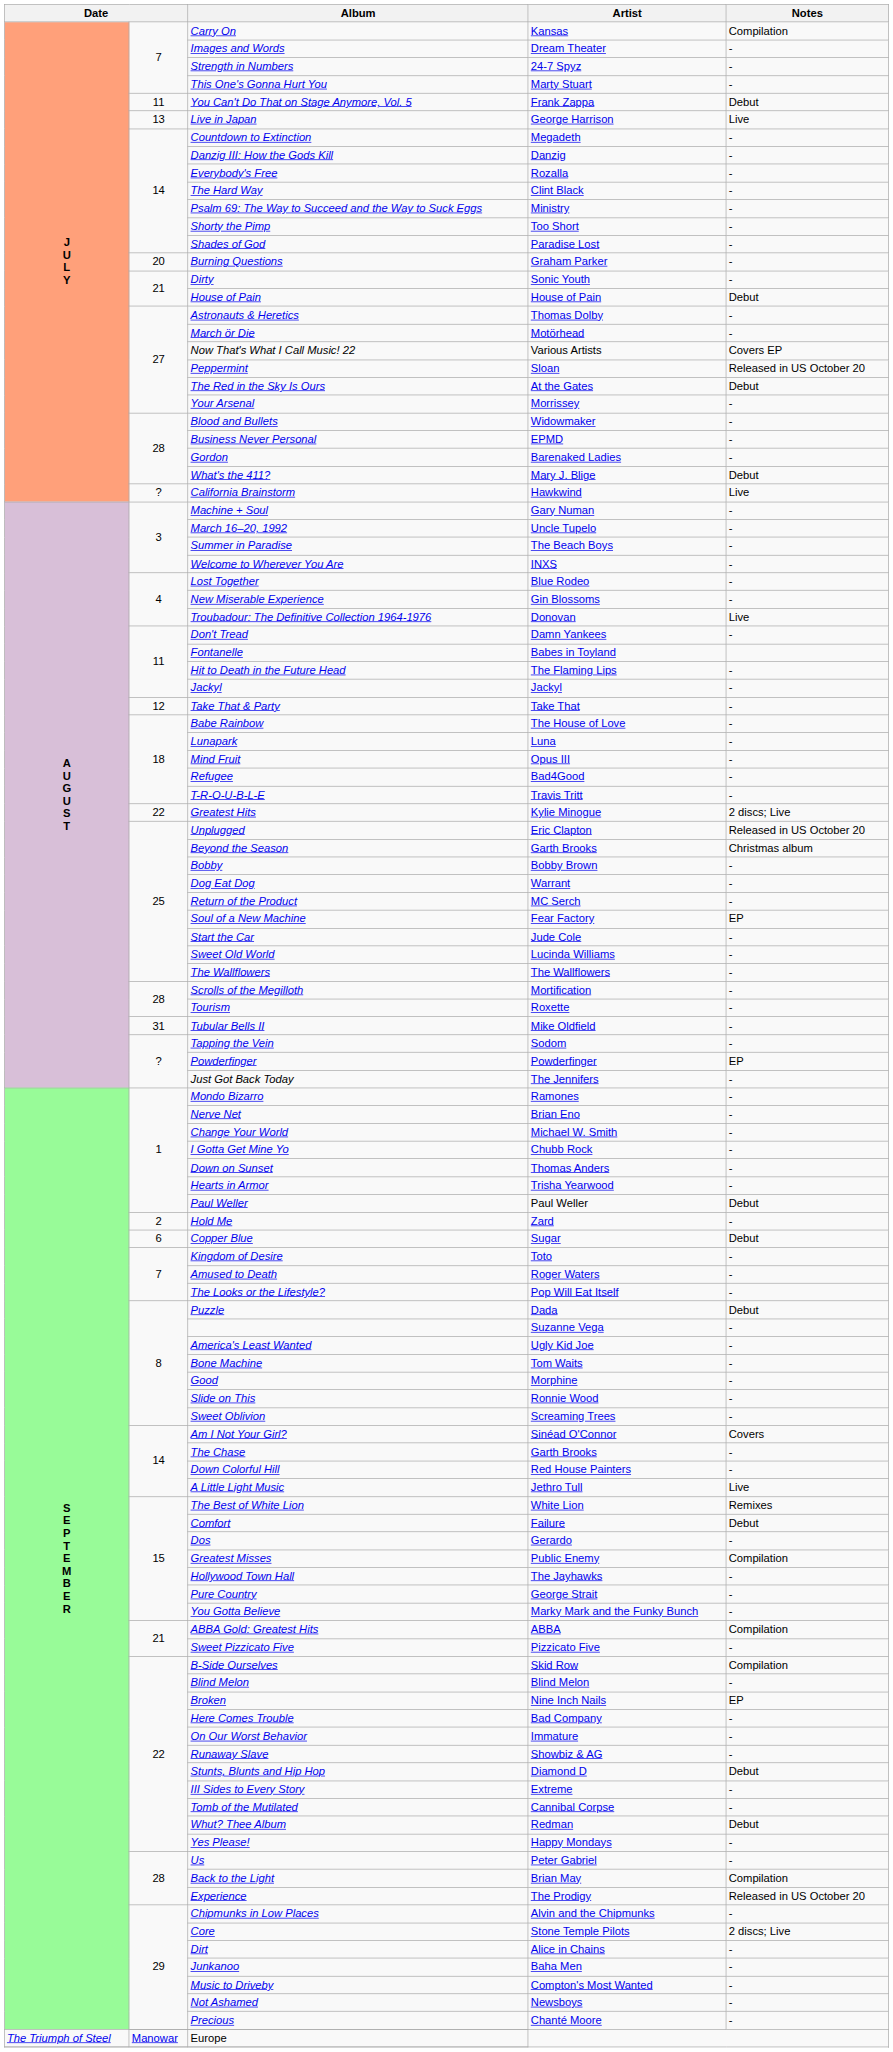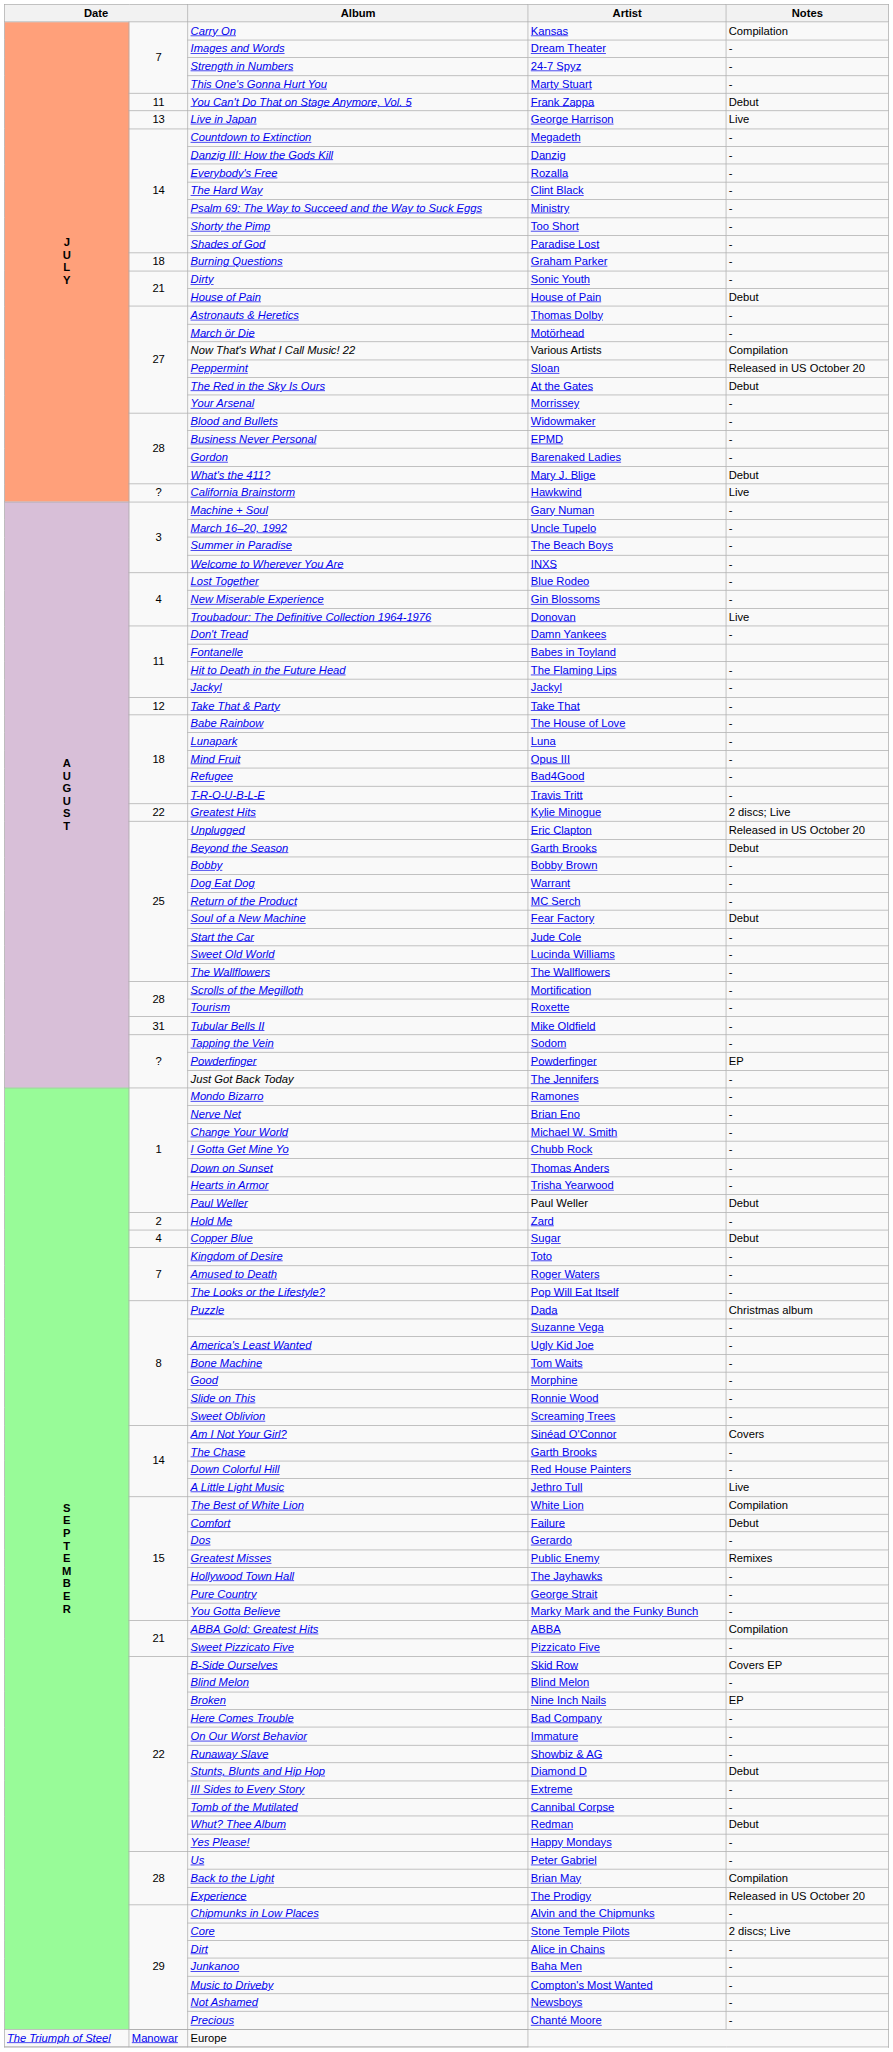(159, 262) 20 -> (159, 262) 18
(756, 350) Covers EP -> (758, 350) Compilation
(771, 848) Christmas album -> (744, 848) Debut
(736, 919) EP -> (744, 919) Debut
(159, 1238) 6 -> (159, 1238) 4
(744, 1310) Debut -> (771, 1310) Christmas album
(751, 1505) Remixes -> (758, 1505) Compilation
(758, 1558) Compilation -> (751, 1558) Remixes
(758, 1665) Compilation -> (756, 1665) Covers EP
